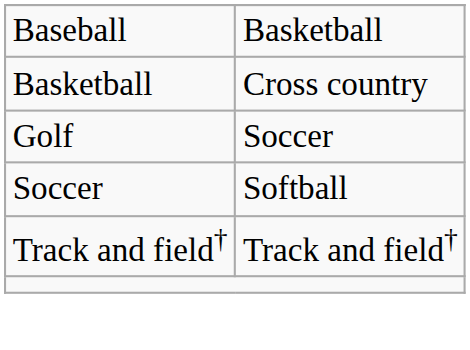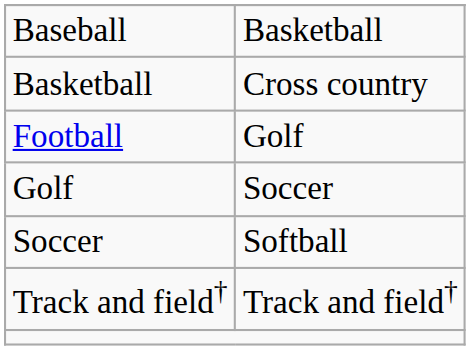+ row: (68, 135)
